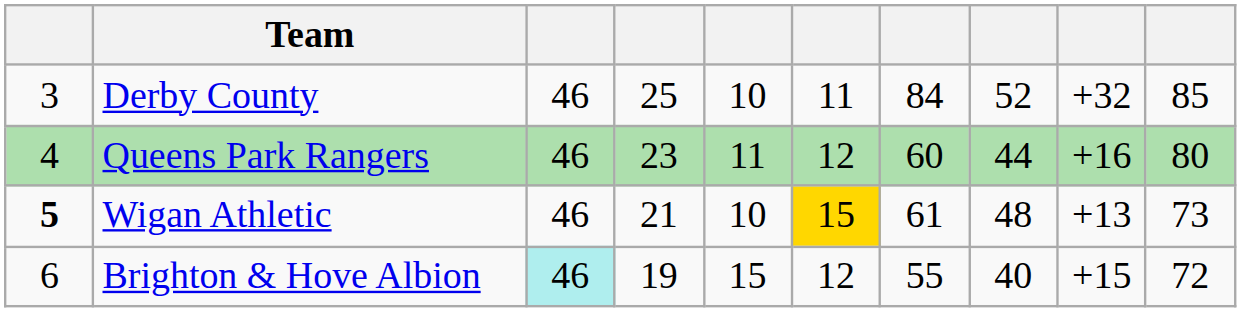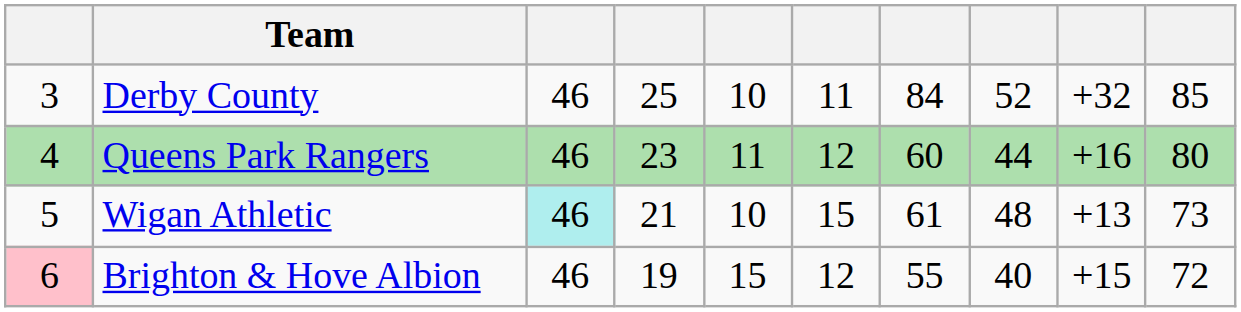(49, 214) bold -> (49, 214) normal
(570, 214) no background -> (570, 214) paleturquoise background
(836, 214) gold background -> (836, 214) no background
(49, 275) no background -> (49, 275) pink background
(570, 275) paleturquoise background -> (570, 275) no background
